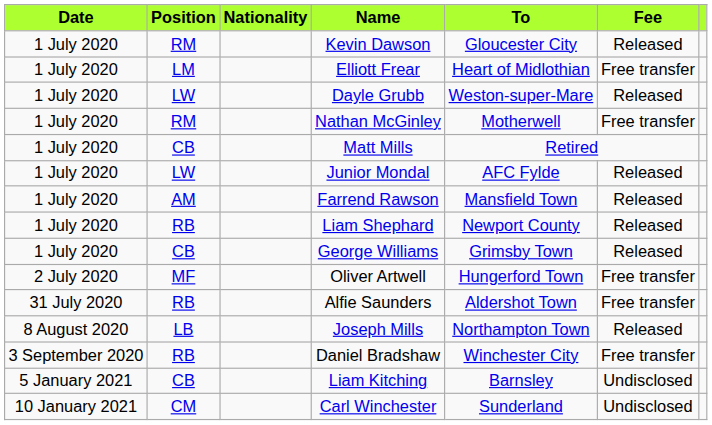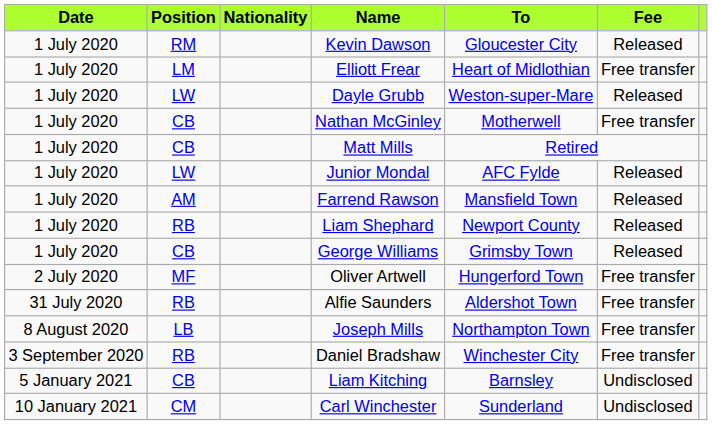(183, 122) RM -> (183, 122) CB
(648, 329) Released -> (648, 329) Free transfer
